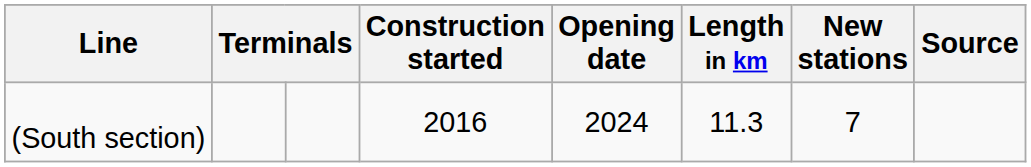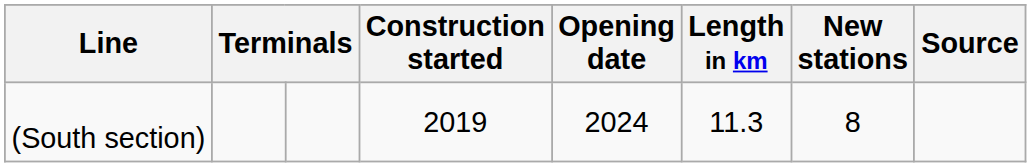(455, 121) 2016 -> (455, 121) 2019
(853, 121) 7 -> (853, 121) 8
